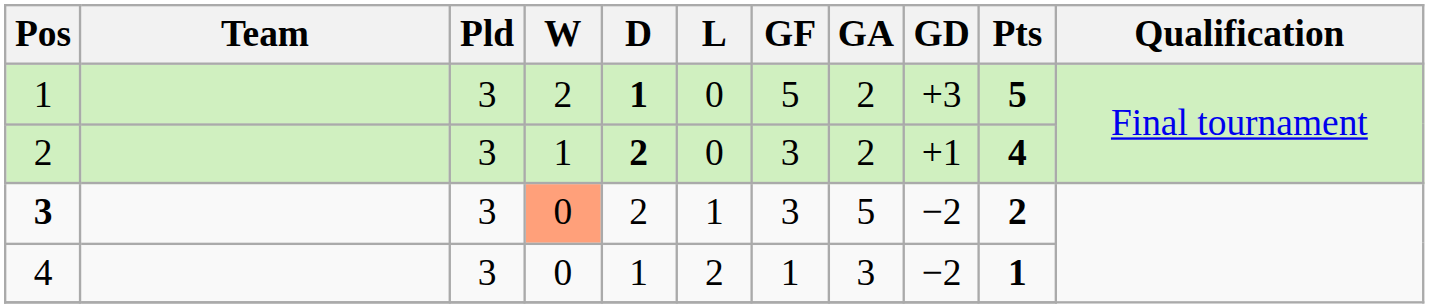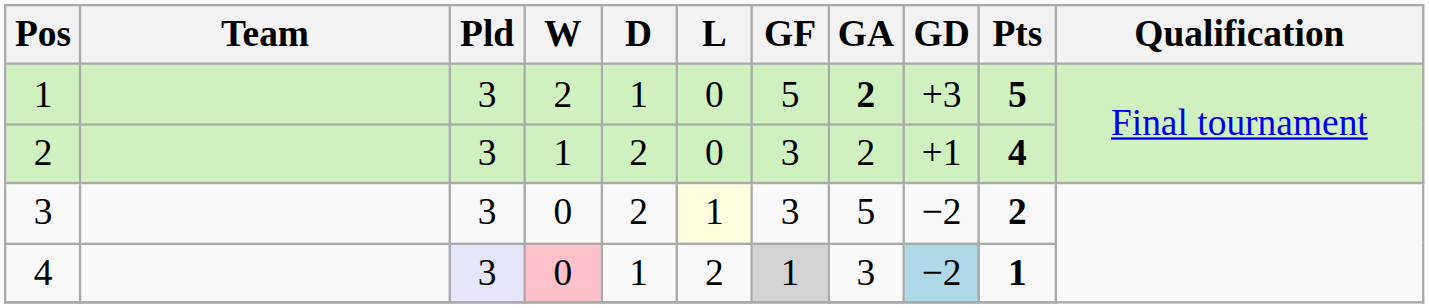(639, 93) bold -> (639, 93) normal
(866, 93) normal -> (866, 93) bold
(639, 152) bold -> (639, 152) normal
(43, 212) bold -> (43, 212) normal
(563, 212) lightsalmon background -> (563, 212) no background
(714, 212) no background -> (714, 212) lightyellow background
(487, 271) no background -> (487, 271) lavender background
(563, 271) no background -> (563, 271) pink background
(790, 271) no background -> (790, 271) lightgrey background
(942, 271) no background -> (942, 271) lightblue background
